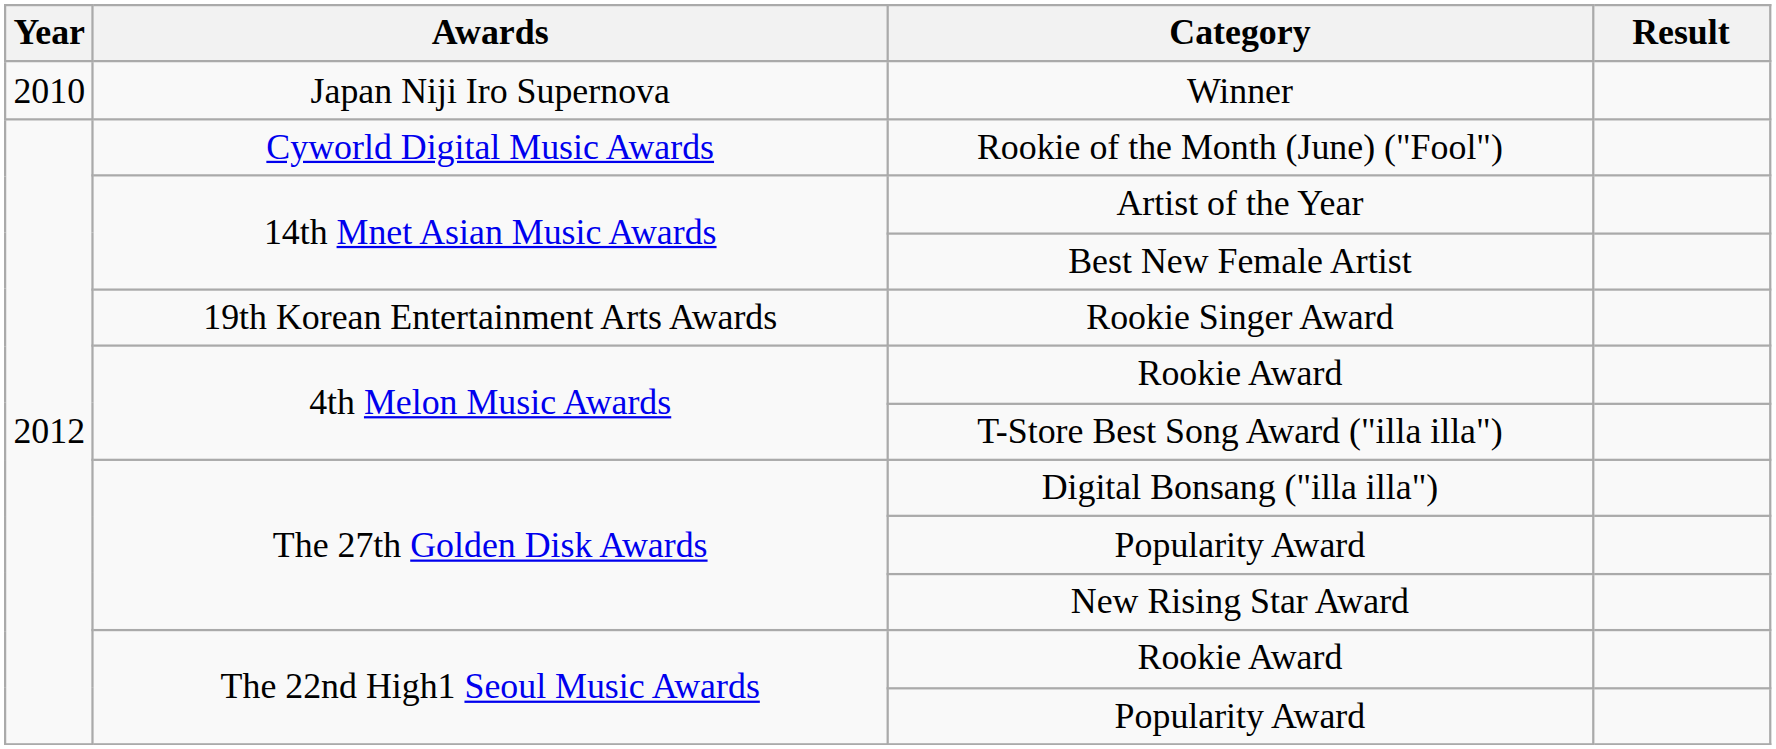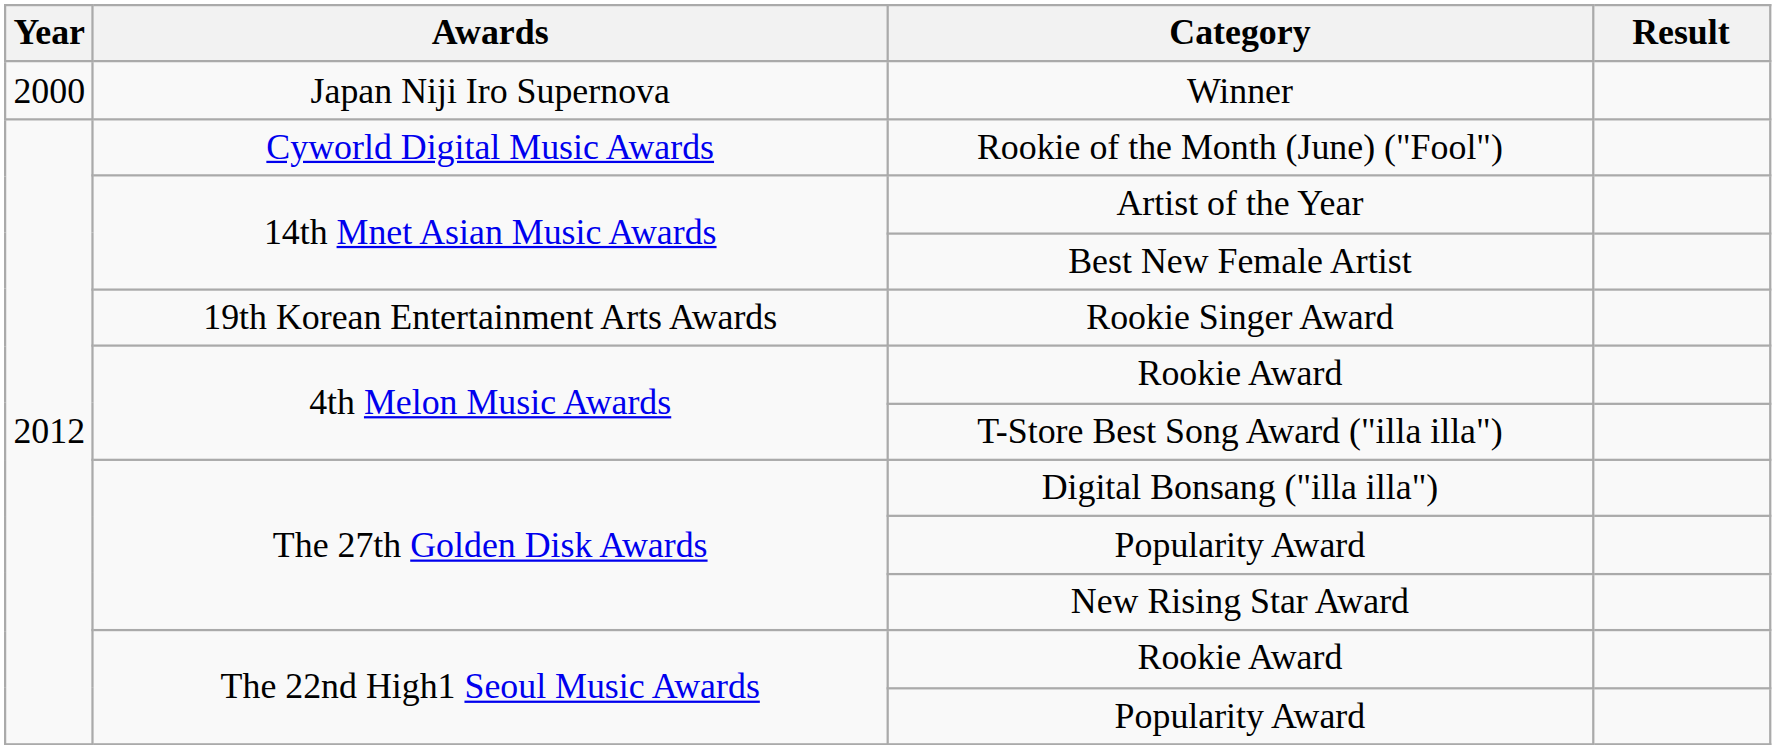(49, 89) 2010 -> (49, 89) 2000
